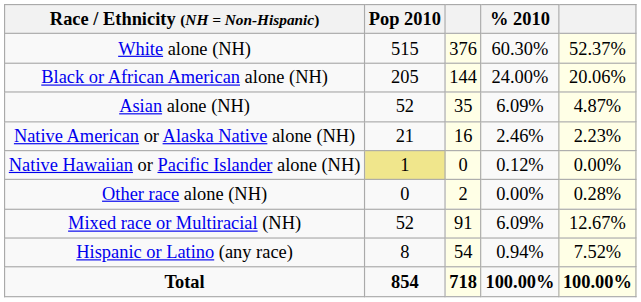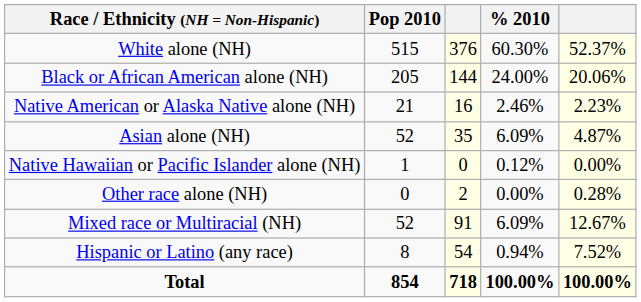rows swapped: (185, 135) <-> (185, 106)
(405, 164) khaki background -> (405, 164) no background
